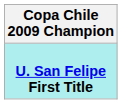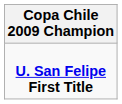(61, 79) paleturquoise background -> (61, 79) no background
